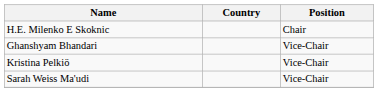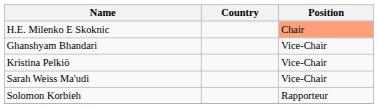(294, 29) no background -> (293, 29) lightsalmon background
+ row: (44, 95)
